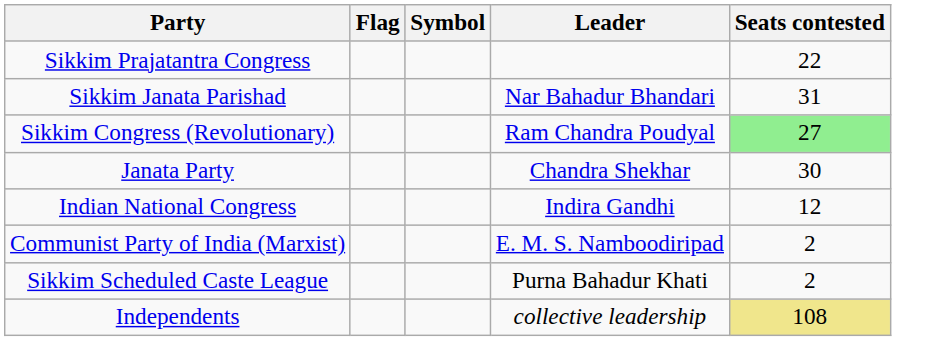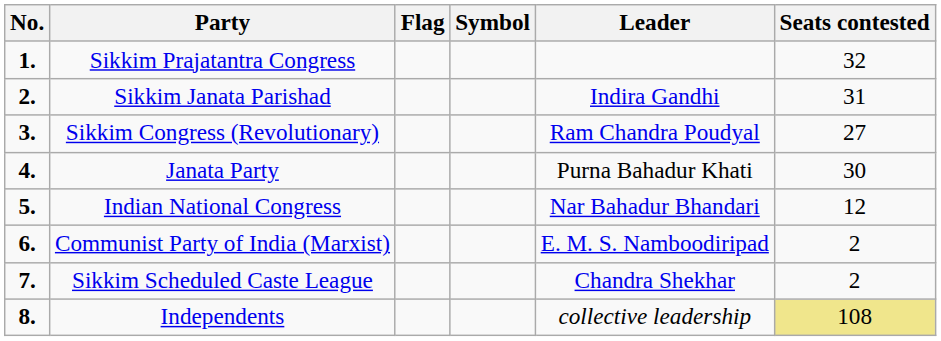+ column: (27, 22)
(810, 59) 22 -> (855, 59) 32
(610, 96) Nar Bahadur Bhandari -> (655, 96) Indira Gandhi
(810, 133) lightgreen background -> (855, 133) no background
(610, 170) Chandra Shekhar -> (655, 170) Purna Bahadur Khati
(610, 206) Indira Gandhi -> (655, 206) Nar Bahadur Bhandari
(610, 280) Purna Bahadur Khati -> (655, 280) Chandra Shekhar
